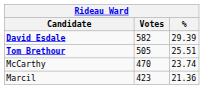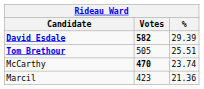(144, 38) normal -> (144, 38) bold
(144, 64) normal -> (144, 64) bold
